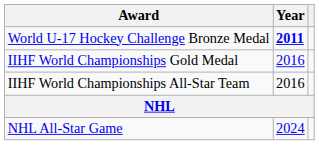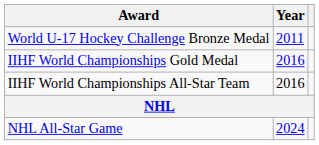(290, 38) bold -> (290, 38) normal
